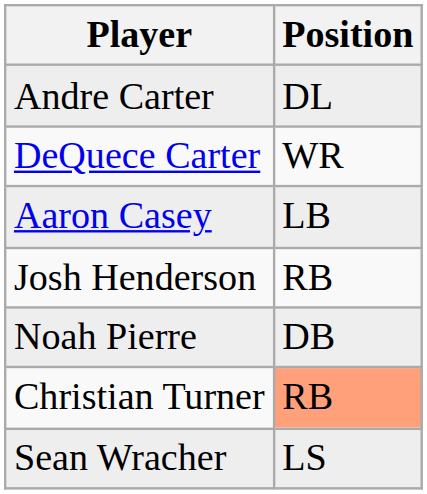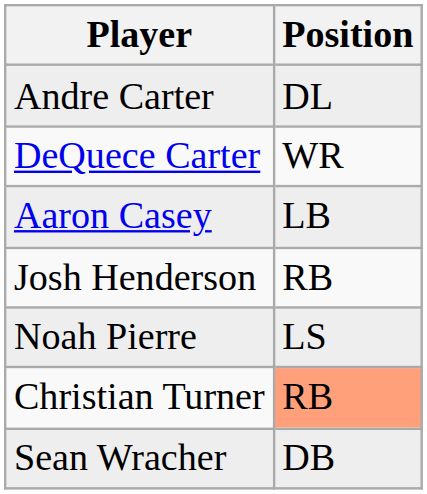(309, 336) DB -> (304, 336) LS
(304, 457) LS -> (309, 457) DB
